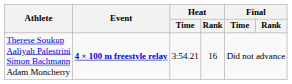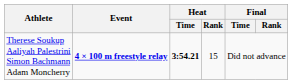(185, 56) normal -> (185, 56) bold
(213, 56) 16 -> (213, 56) 15
